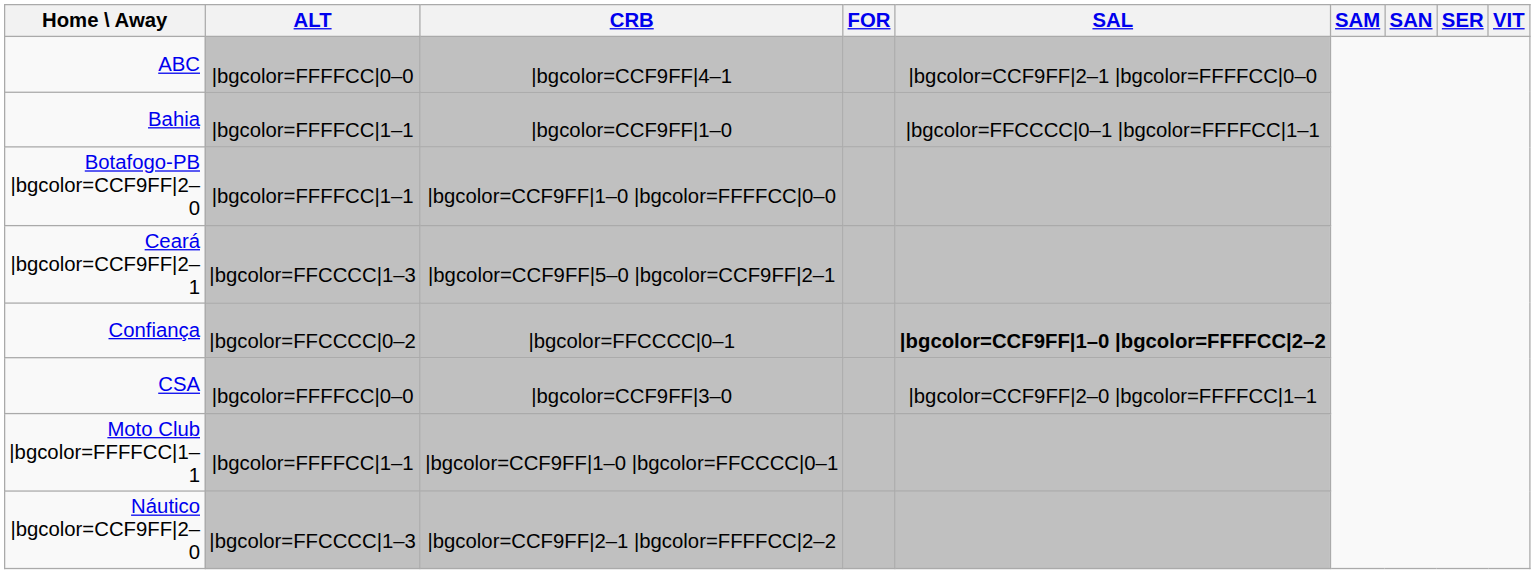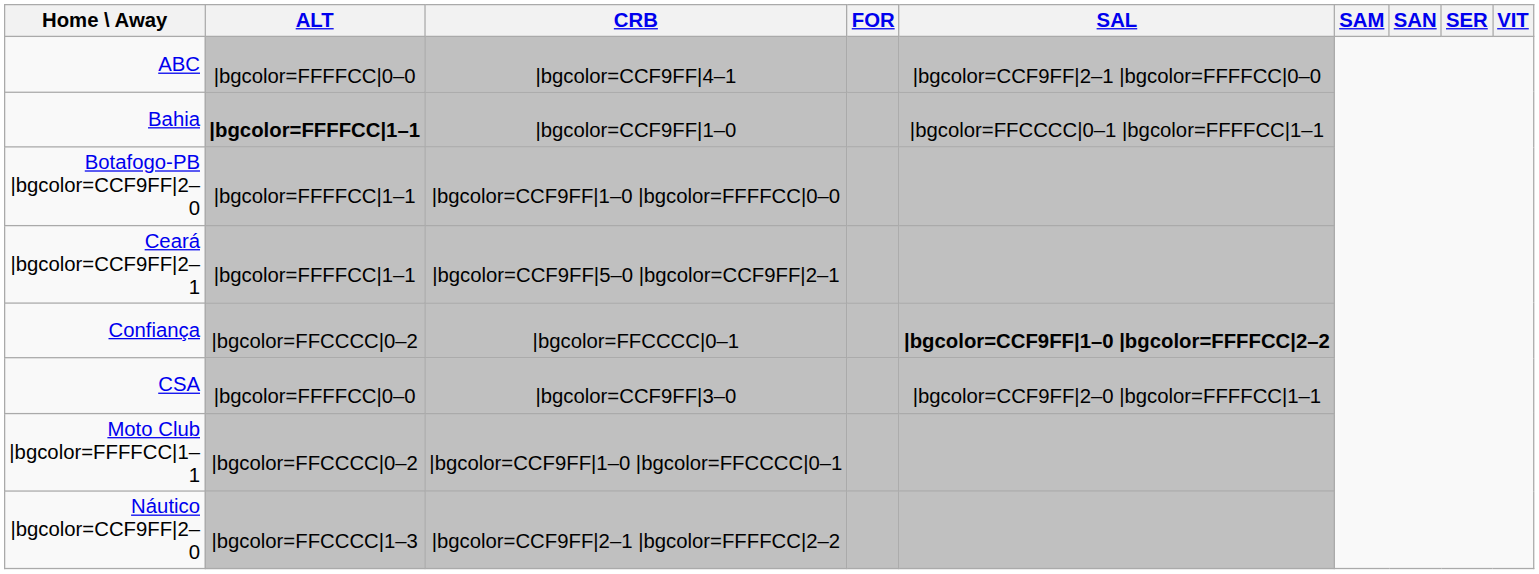(313, 130) normal -> (315, 130) bold
(313, 275) |bgcolor=FFCCCC|1–3 -> (315, 275) |bgcolor=FFFFCC|1–1
(313, 463) |bgcolor=FFFFCC|1–1 -> (315, 463) |bgcolor=FFCCCC|0–2
